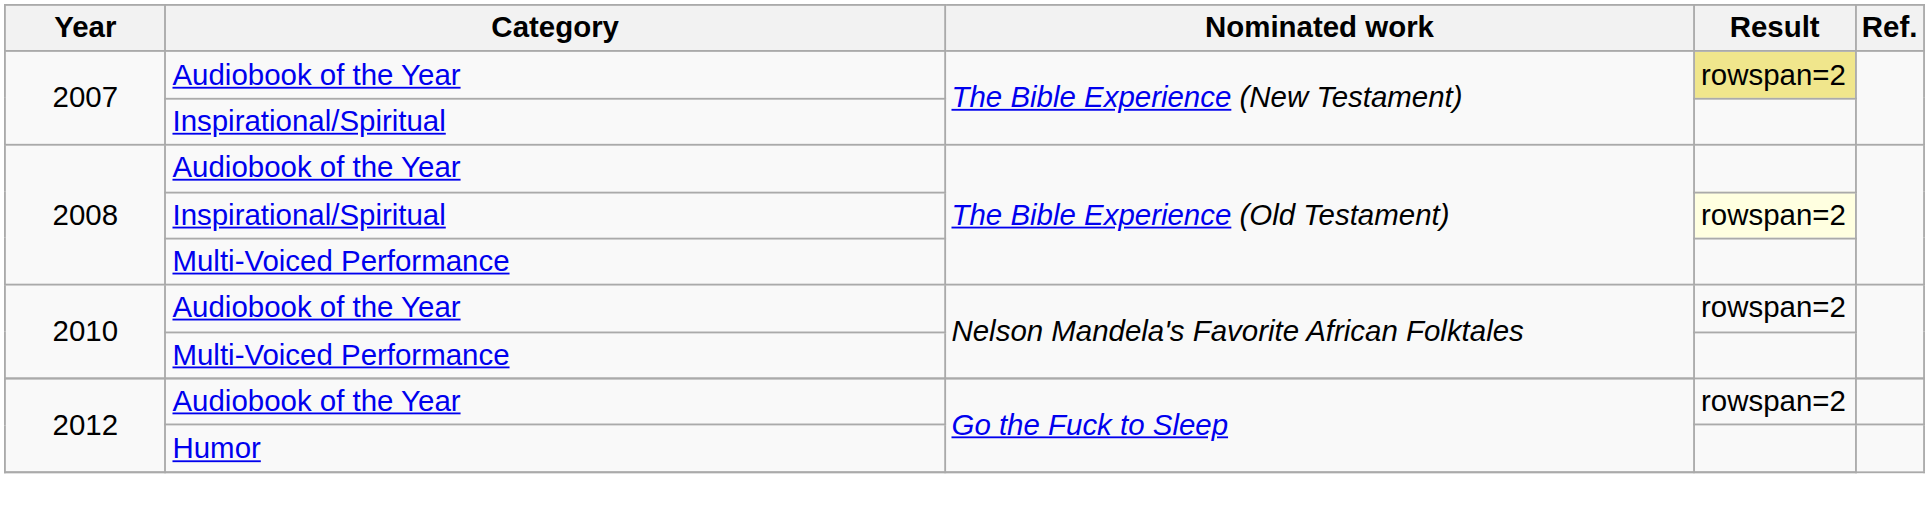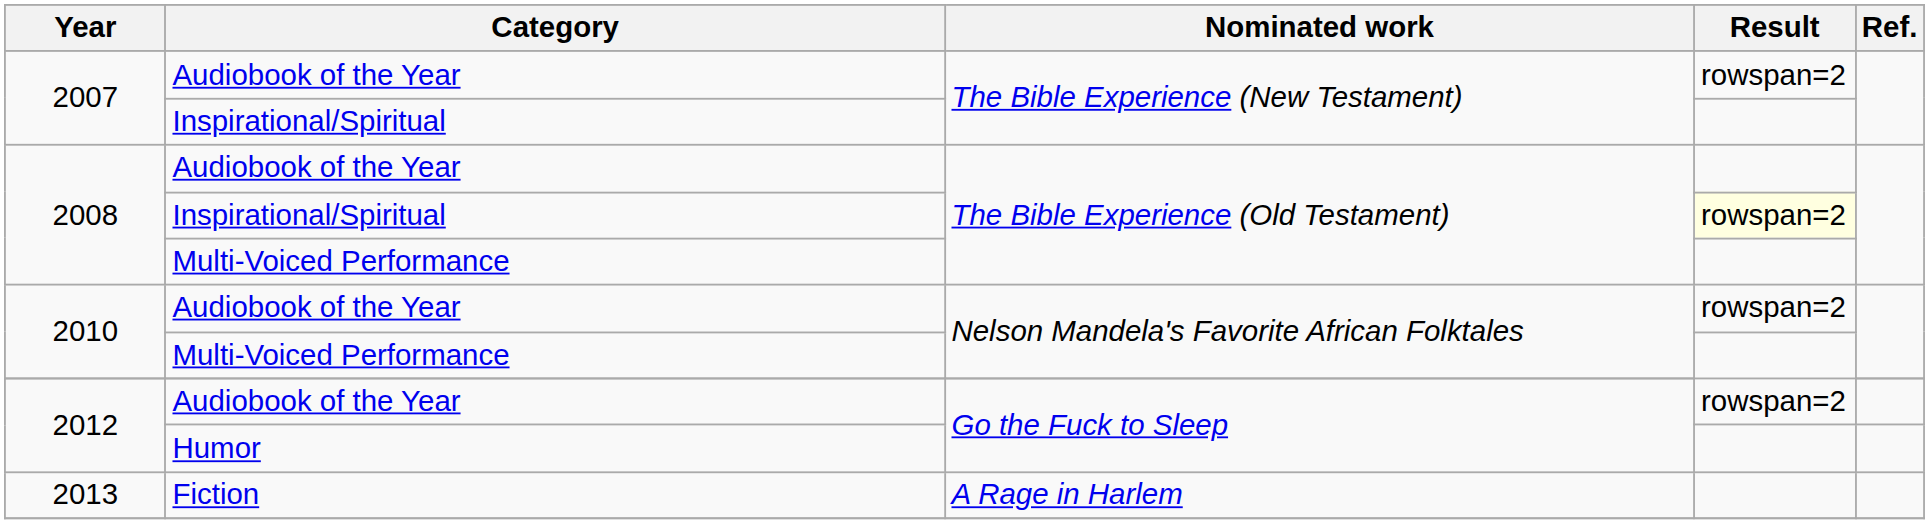(1773, 74) khaki background -> (1773, 74) no background
+ row: (85, 494)
